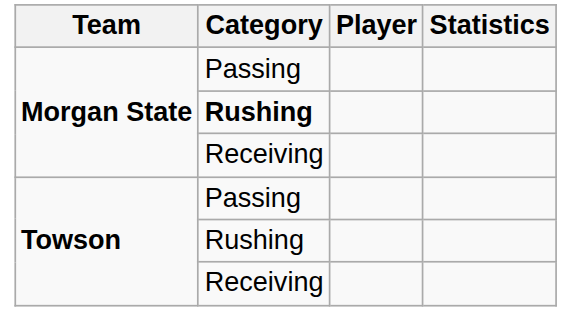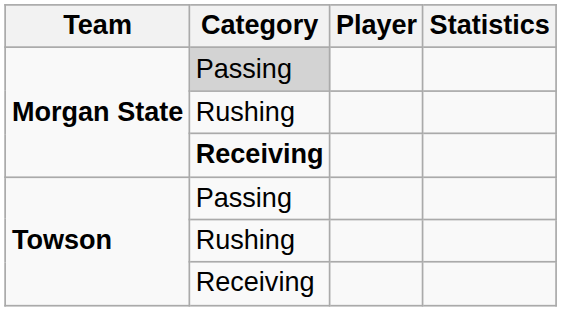(253, 68) no background -> (244, 68) lightgrey background
(259, 111) bold -> (245, 111) normal
(264, 154) normal -> (260, 154) bold
